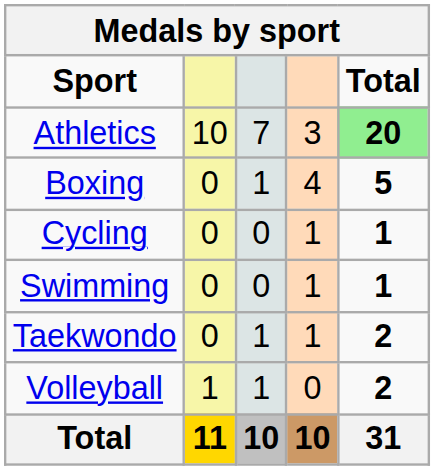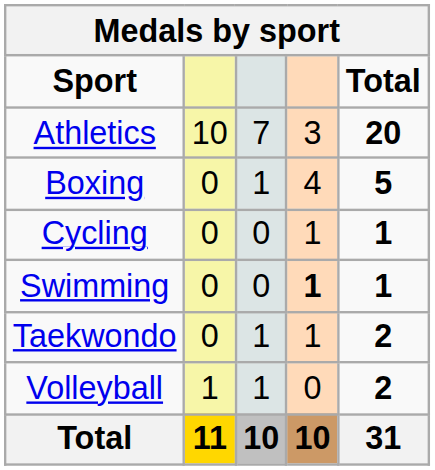(383, 132) lightgreen background -> (383, 132) no background
(313, 285) normal -> (313, 285) bold
